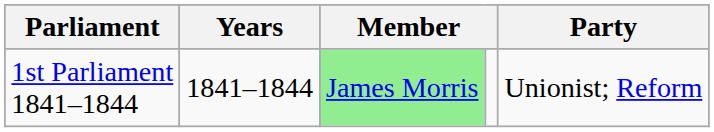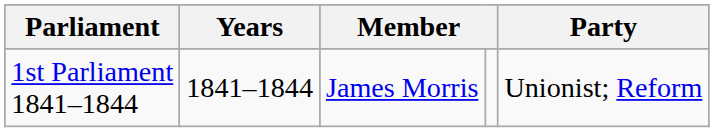(402, 87) lightgreen background -> (402, 87) no background
